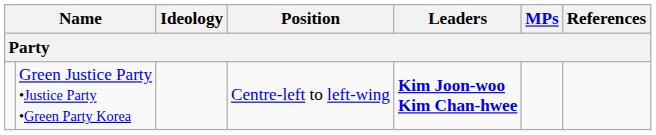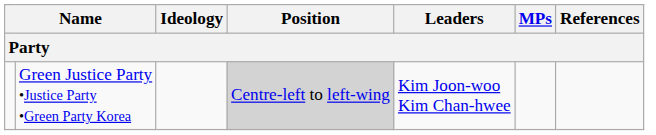(310, 95) no background -> (310, 95) lightgrey background
(458, 95) bold -> (454, 95) normal
